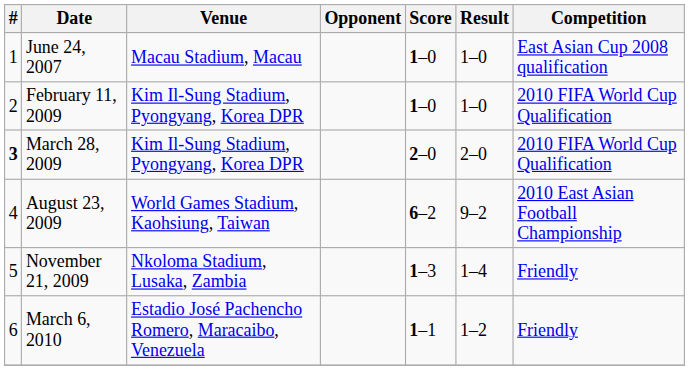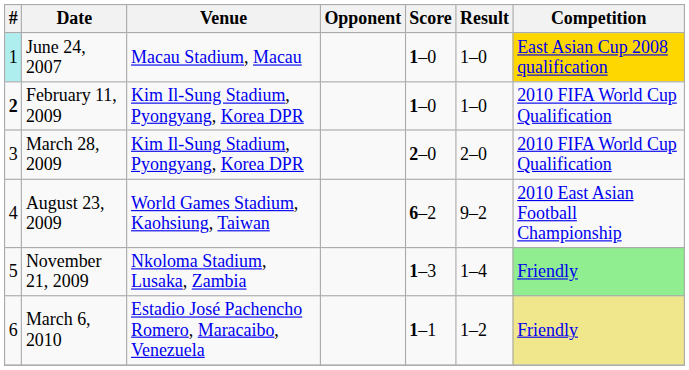(13, 57) no background -> (13, 57) paleturquoise background
(593, 57) no background -> (593, 57) gold background
(13, 105) normal -> (13, 105) bold
(13, 154) bold -> (13, 154) normal
(547, 271) no background -> (547, 271) lightgreen background
(547, 330) no background -> (547, 330) khaki background
